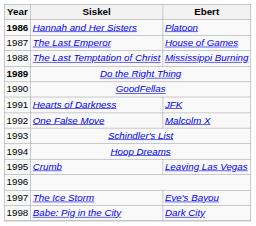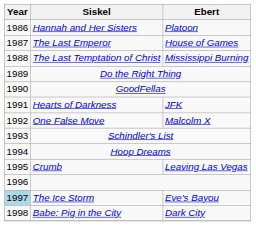(17, 27) bold -> (17, 27) normal
(17, 74) bold -> (17, 74) normal
(17, 197) no background -> (17, 197) lightblue background
